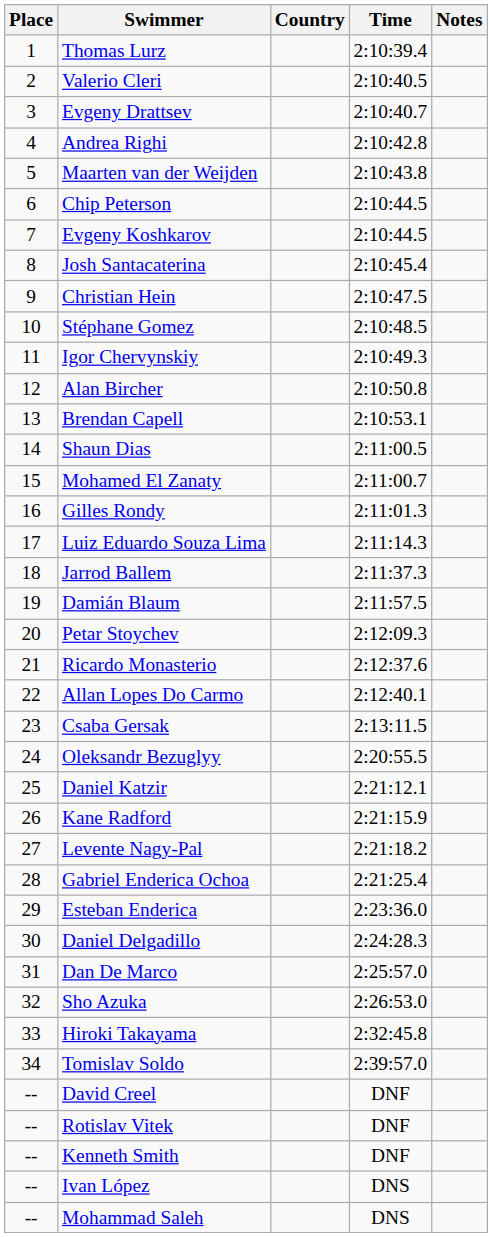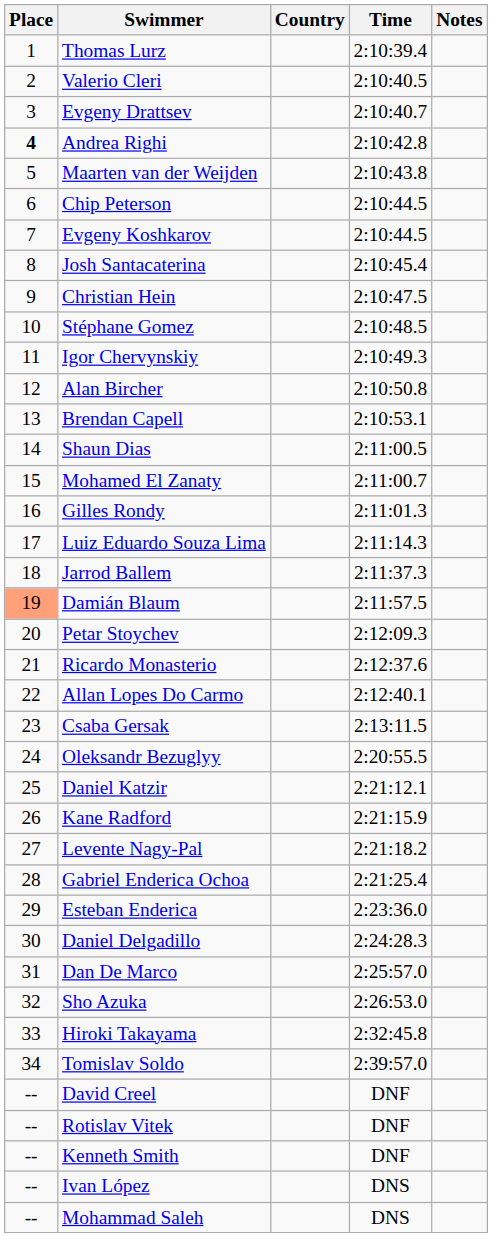(31, 142) normal -> (31, 142) bold
(31, 603) no background -> (31, 603) lightsalmon background
